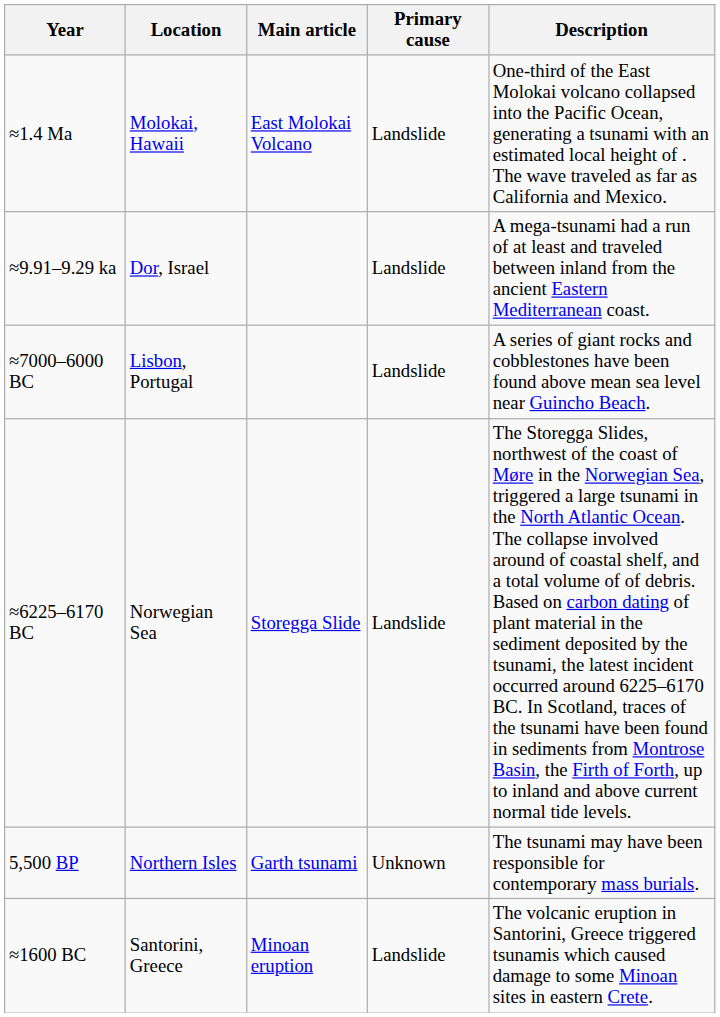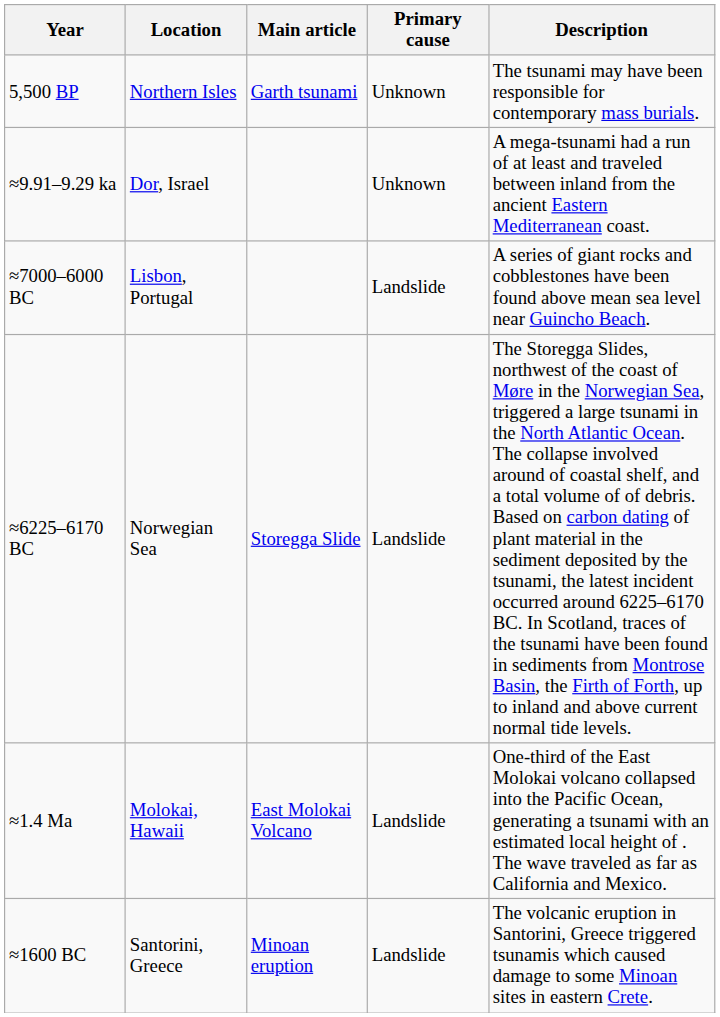rows swapped: (41, 133) <-> (44, 862)
(409, 268) Landslide -> (409, 184) Unknown
